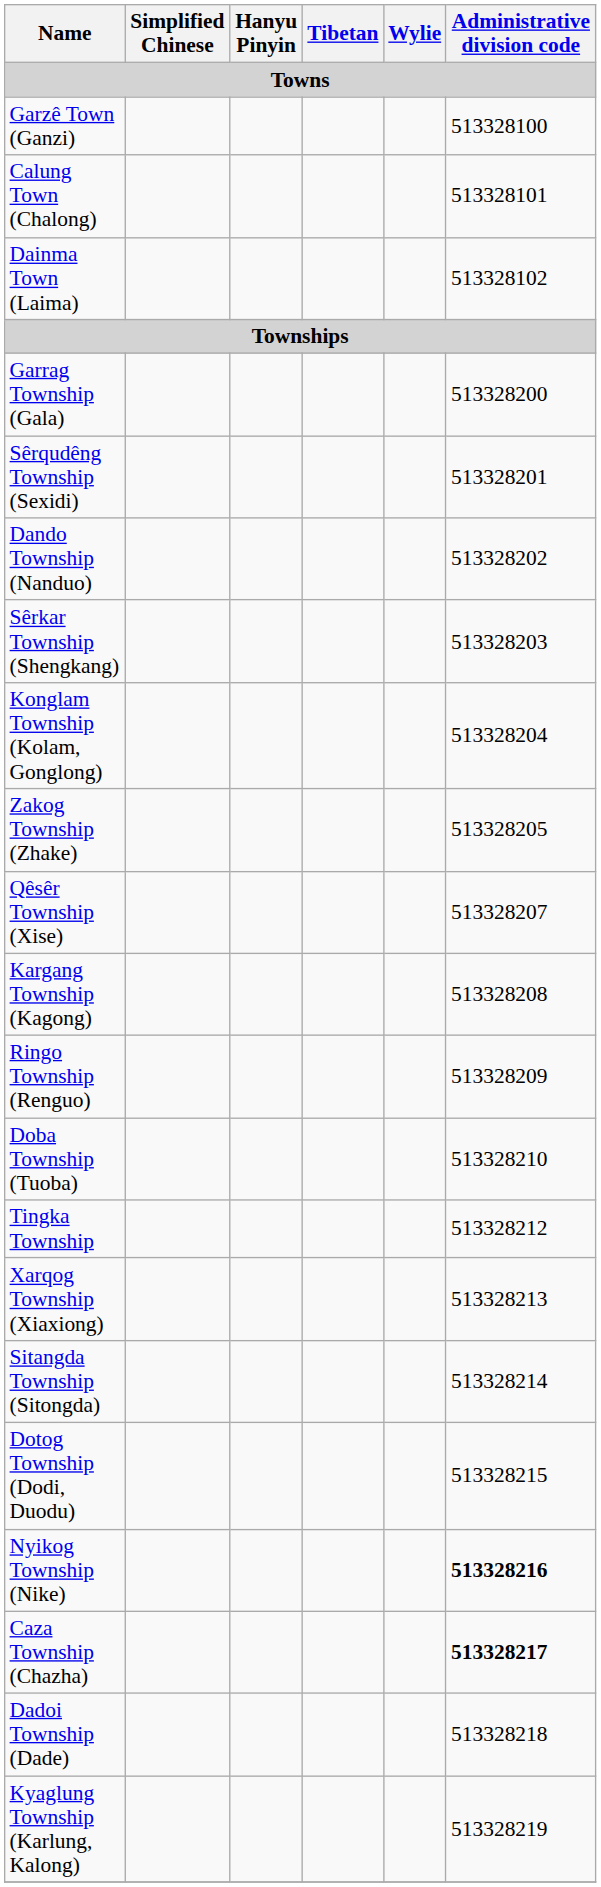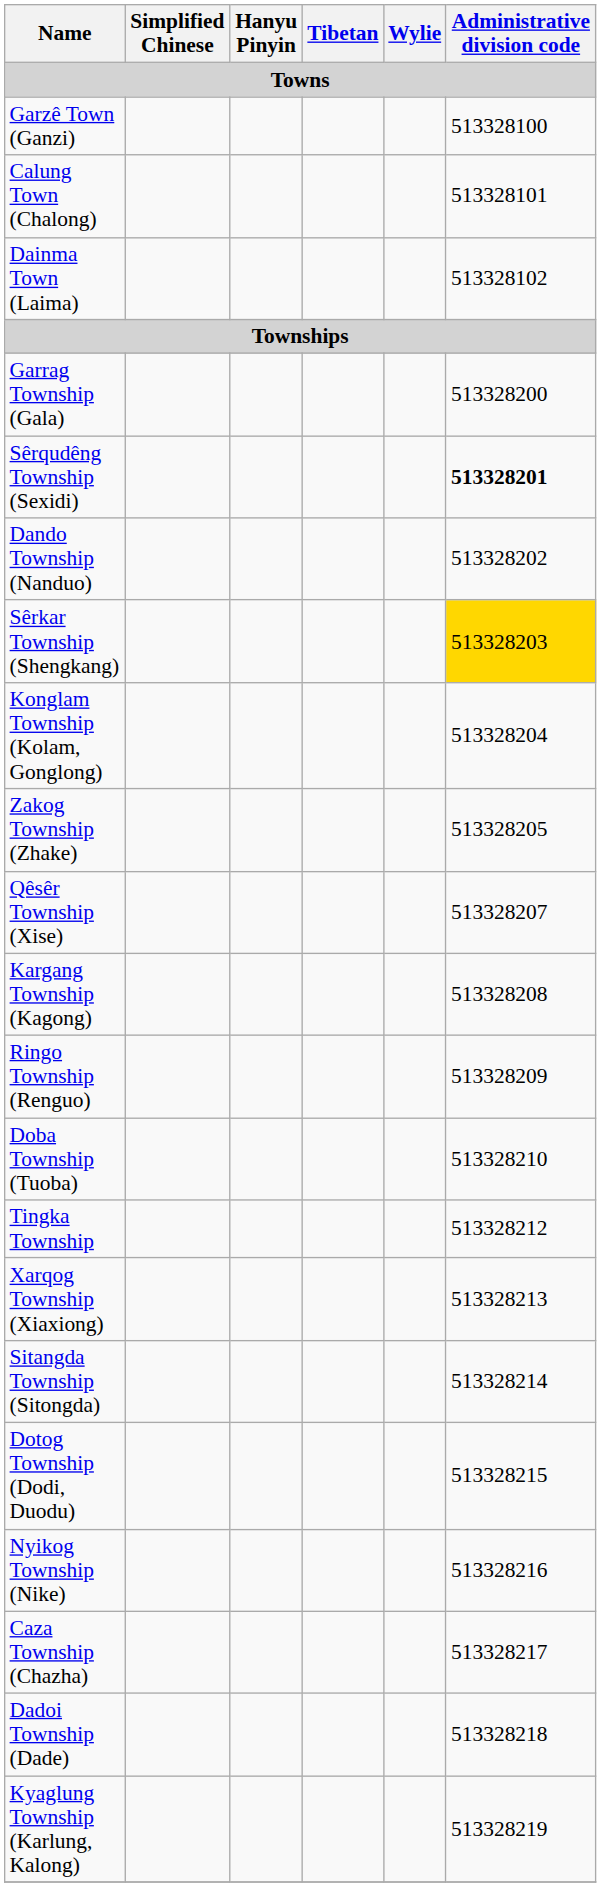(499, 476) normal -> (499, 476) bold
(499, 641) no background -> (499, 641) gold background
(499, 1569) bold -> (499, 1569) normal
(499, 1652) bold -> (499, 1652) normal
